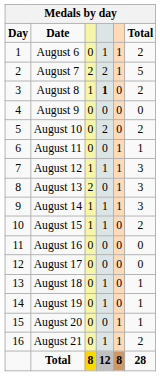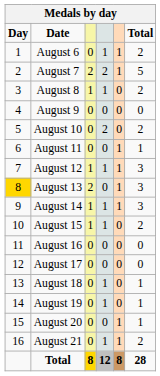(105, 91) bold -> (105, 91) normal
(18, 187) no background -> (18, 187) gold background
